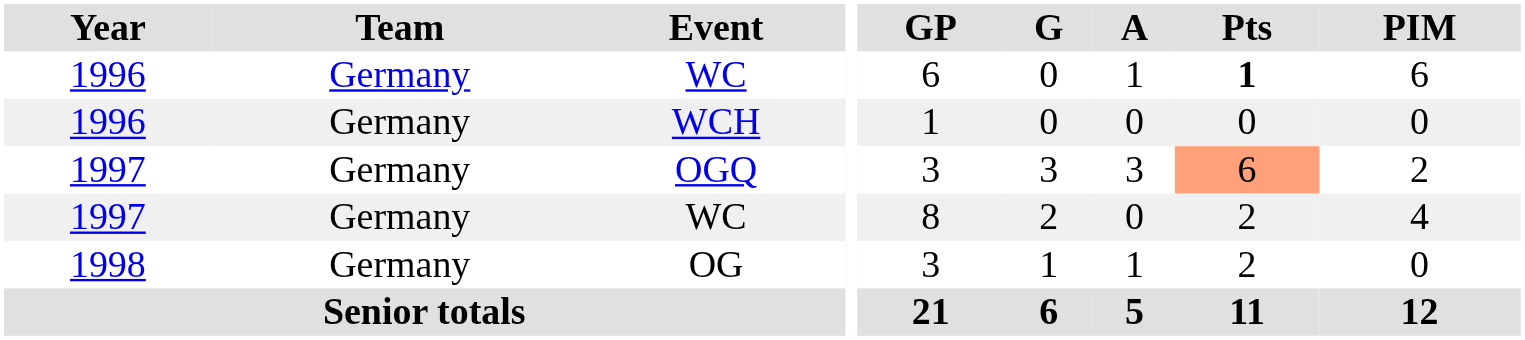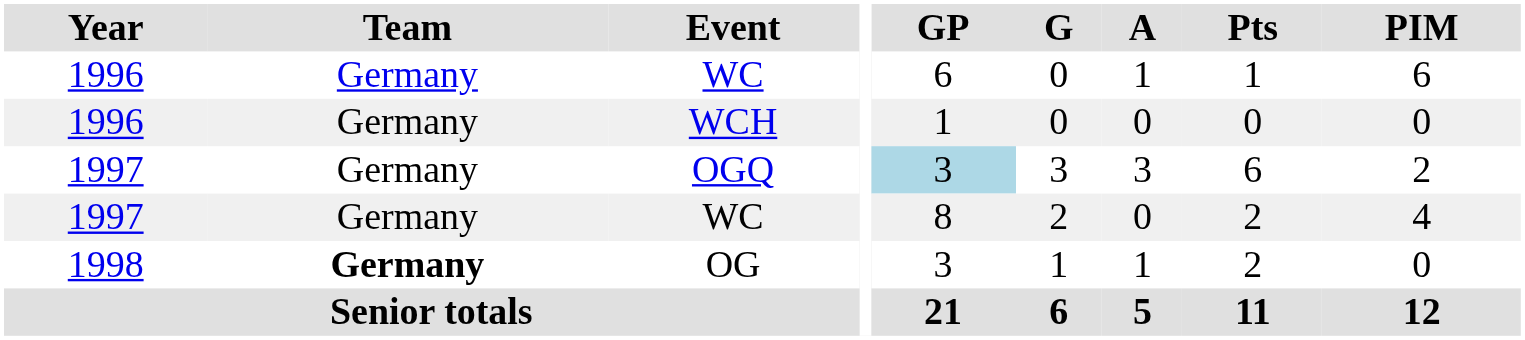(1247, 74) bold -> (1253, 74) normal
(931, 169) no background -> (943, 169) lightblue background
(1247, 169) lightsalmon background -> (1253, 169) no background
(400, 264) normal -> (407, 264) bold
